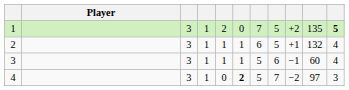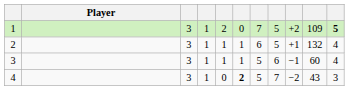(315, 28) 135 -> (315, 28) 109
(315, 77) 97 -> (315, 77) 43
